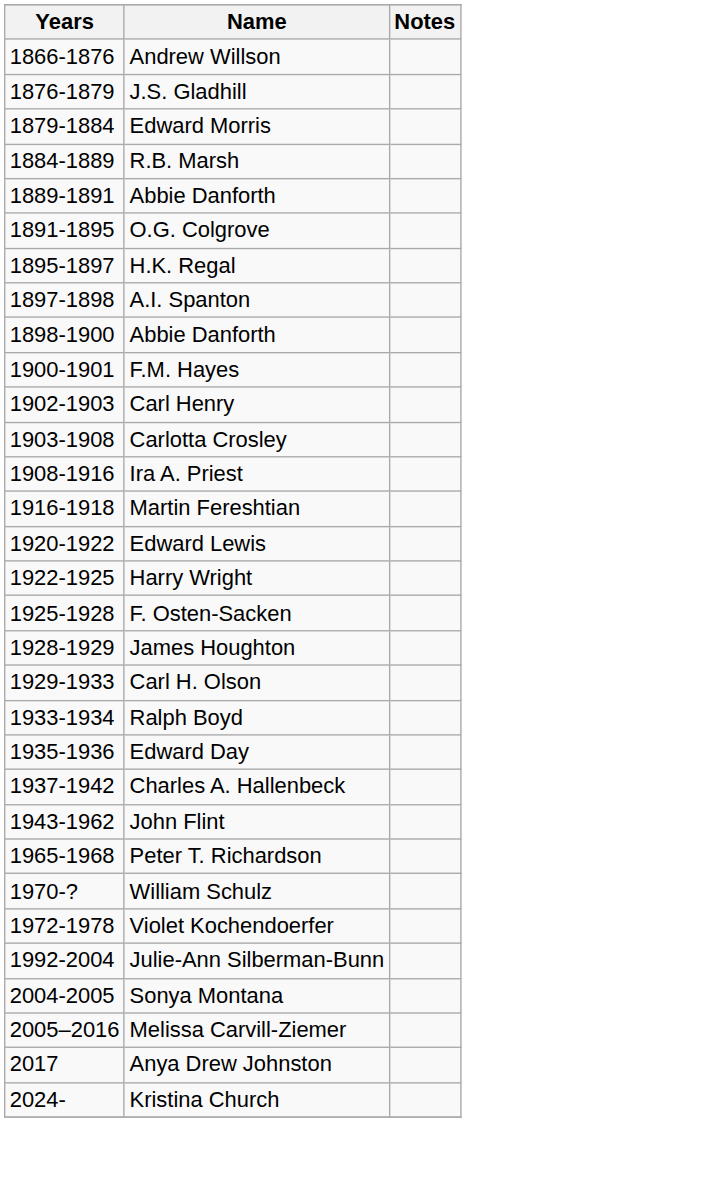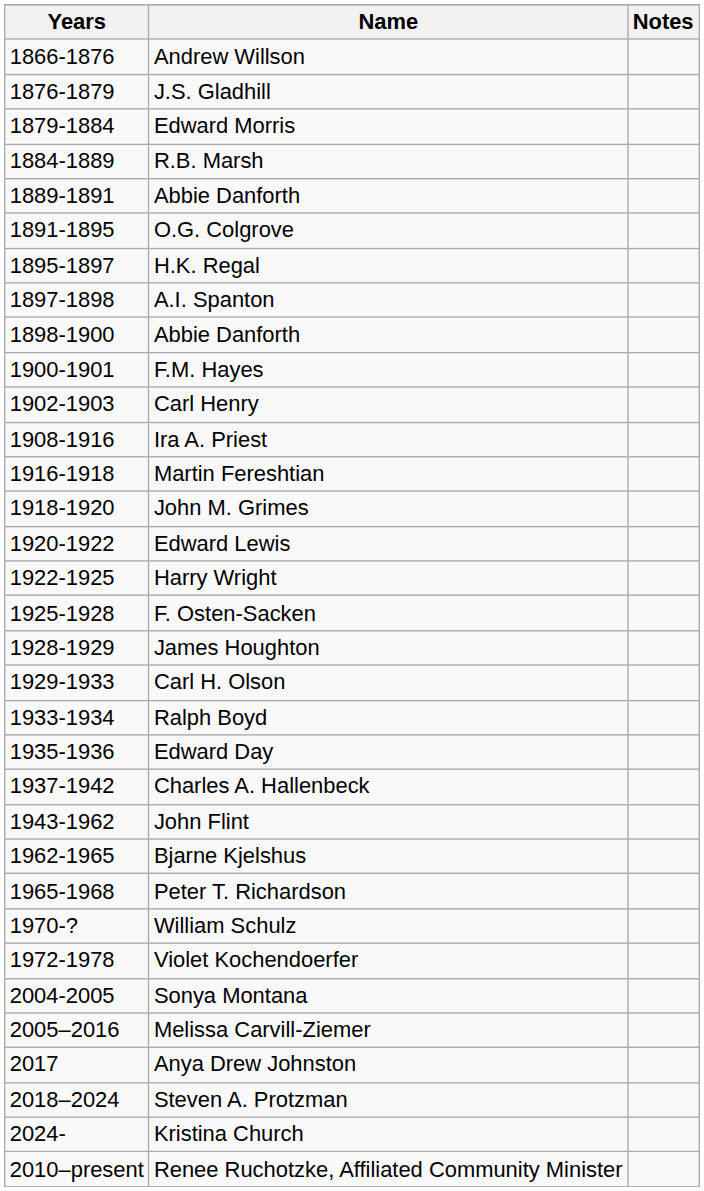- row: (62, 439)
+ row: (62, 508)
+ row: (62, 856)
- row: (62, 960)
+ row: (65, 1099)
+ row: (77, 1169)
